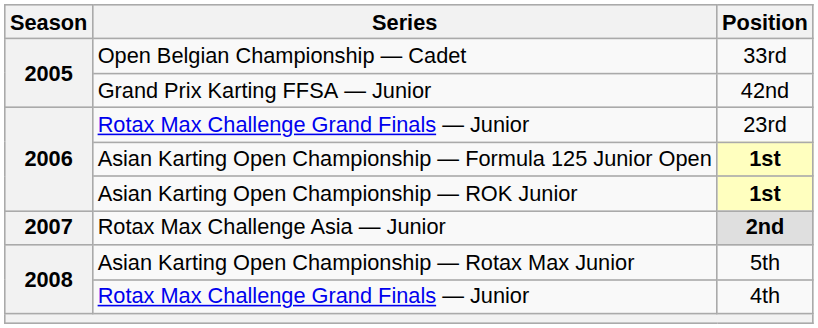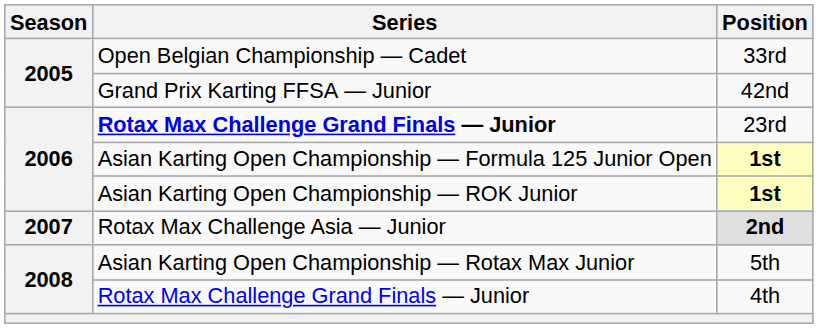(313, 124) normal -> (327, 124) bold
